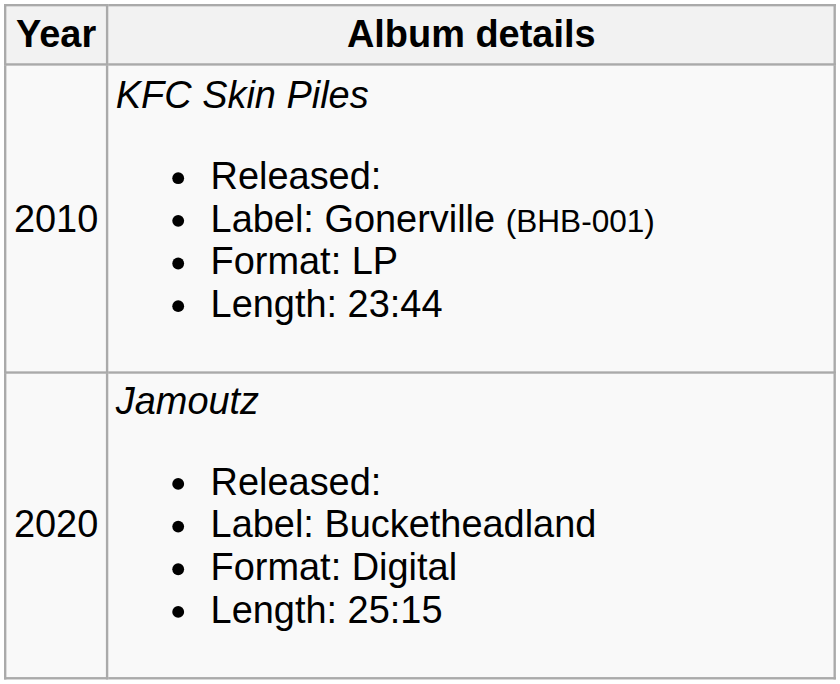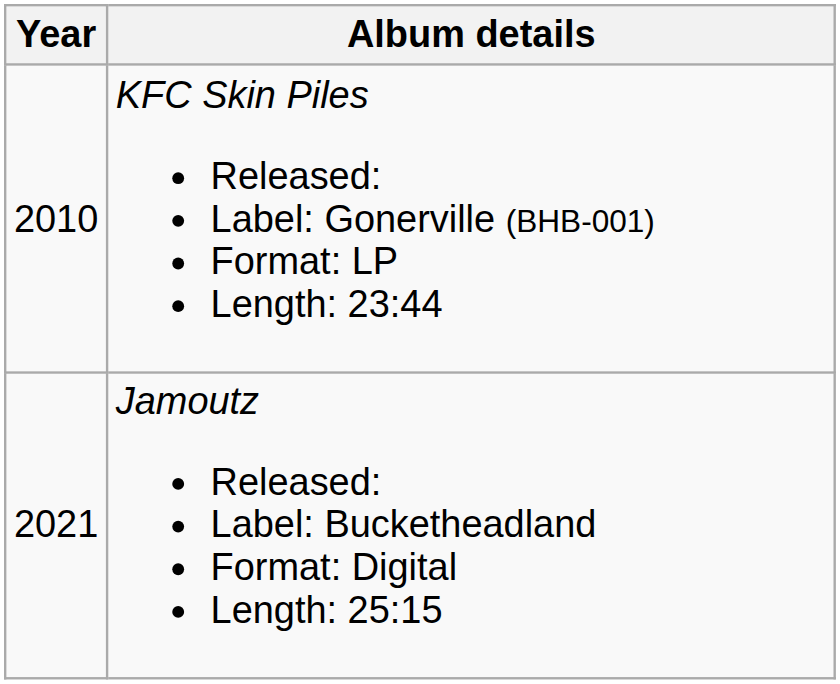(56, 524) 2020 -> (56, 524) 2021
